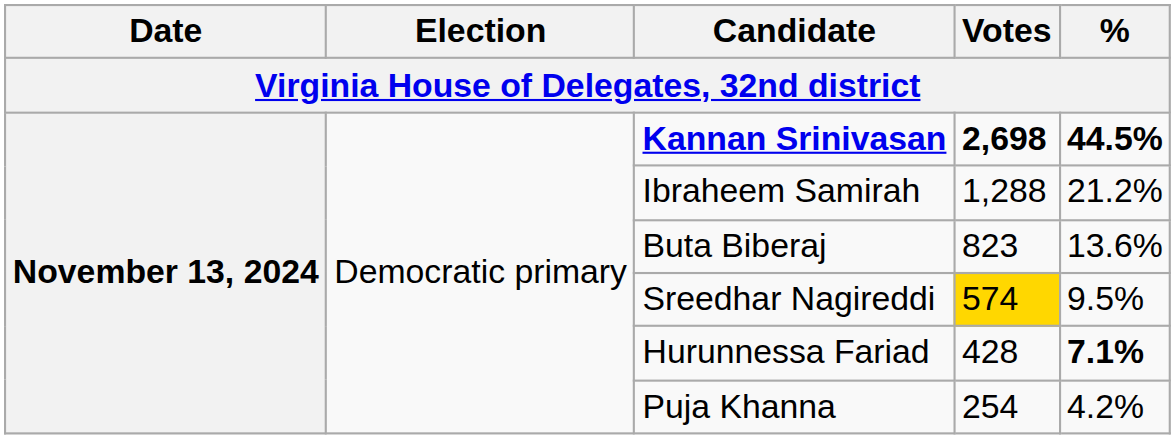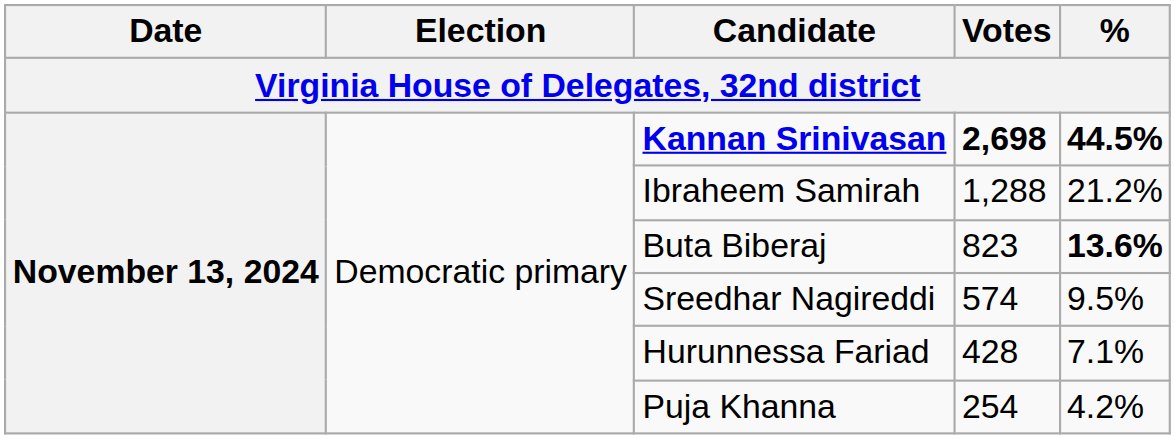(1115, 245) normal -> (1115, 245) bold
(990, 298) gold background -> (990, 298) no background
(1105, 352) bold -> (1105, 352) normal
